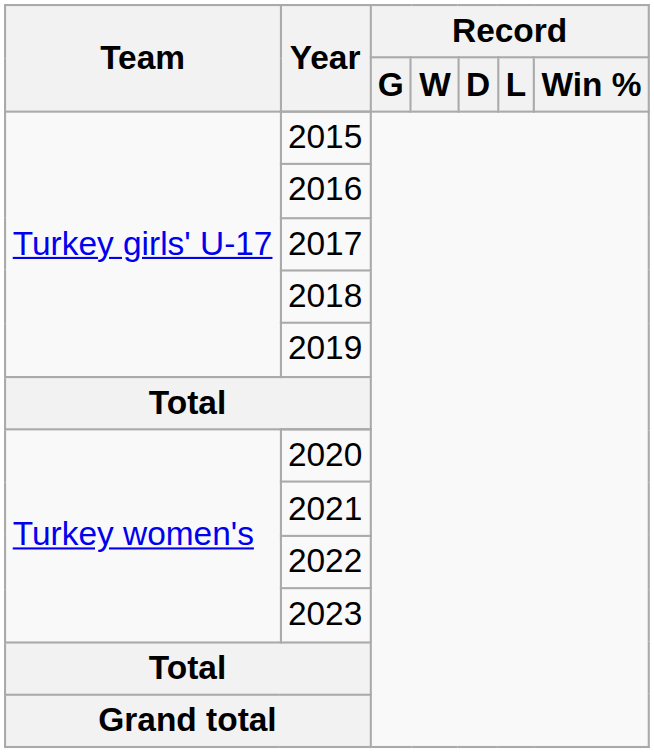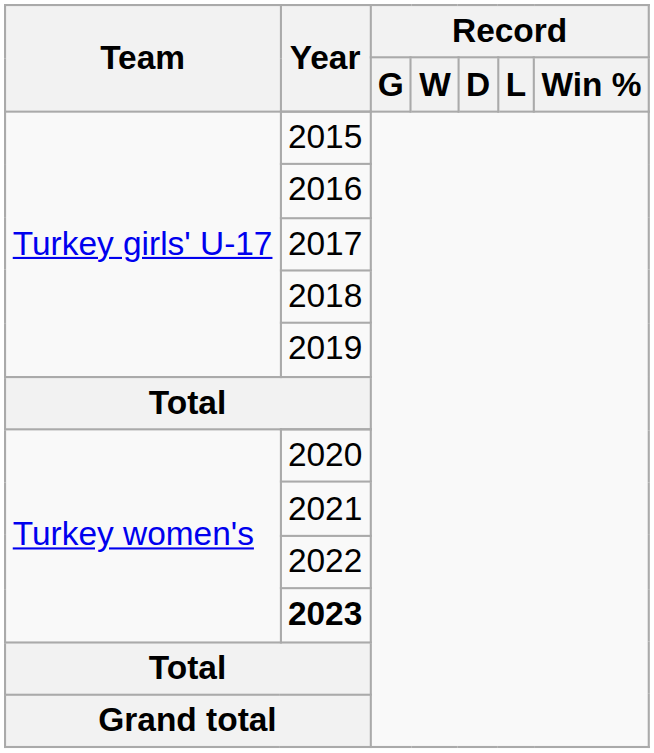(325, 614) normal -> (325, 614) bold
